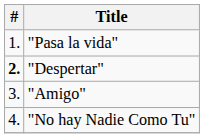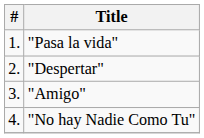(14, 68) bold -> (14, 68) normal
